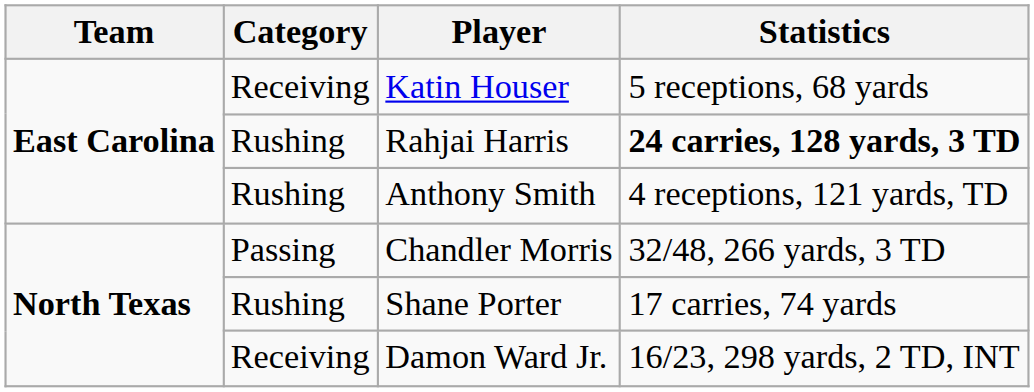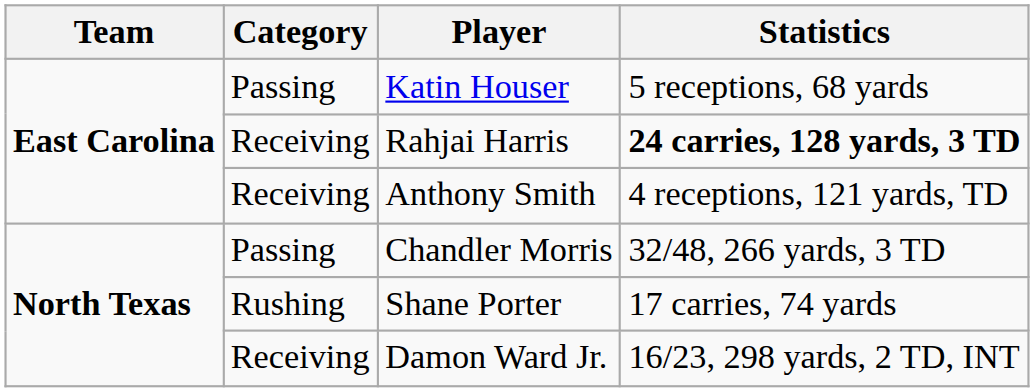(300, 86) Receiving -> (283, 86) Passing
(288, 140) Rushing -> (300, 140) Receiving
(288, 194) Rushing -> (300, 194) Receiving
